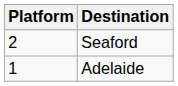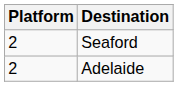(13, 68) 1 -> (13, 68) 2
